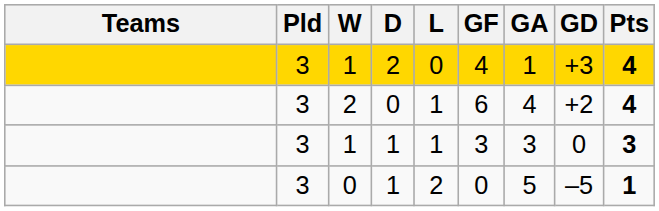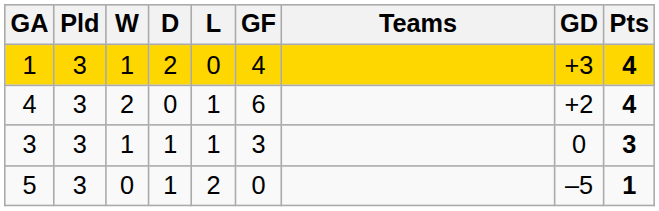columns swapped: (141, 24) <-> (529, 24)
